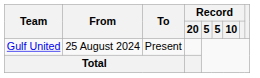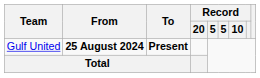(103, 47) normal -> (105, 47) bold
(163, 47) normal -> (168, 47) bold
